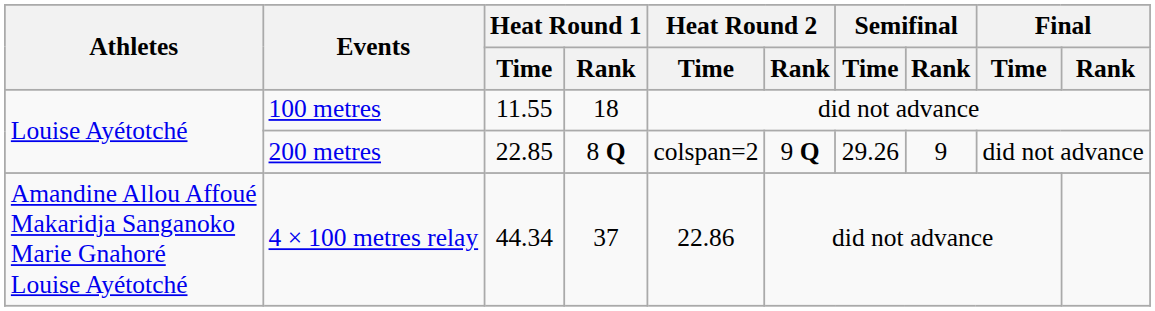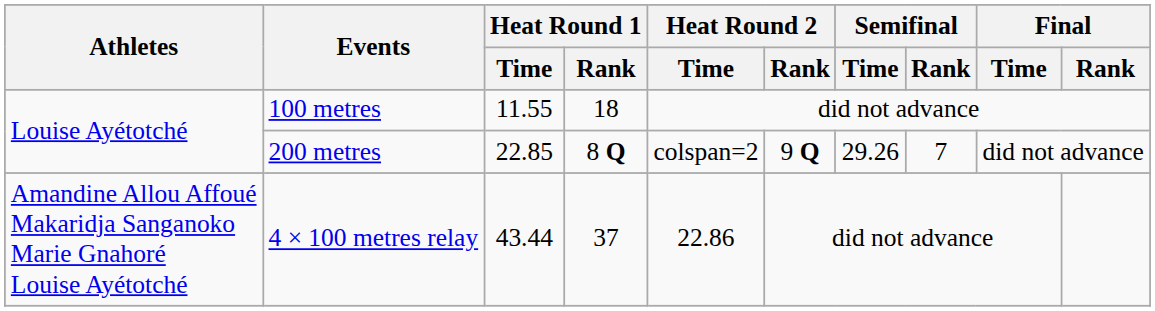(941, 152) 9 -> (941, 152) 7
(524, 239) 44.34 -> (524, 239) 43.44
